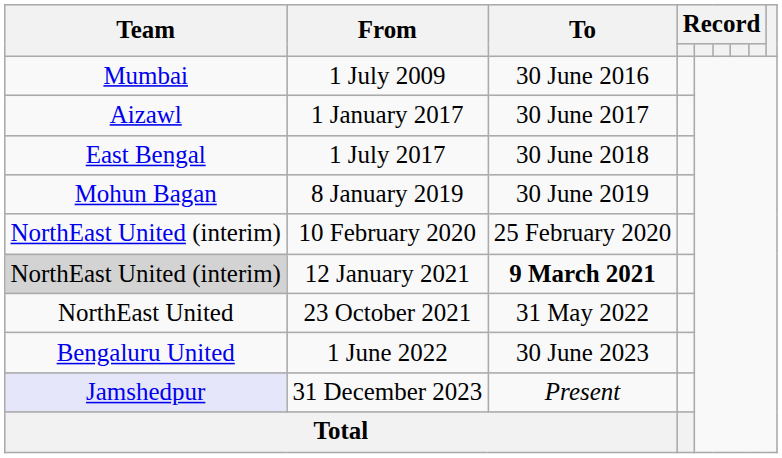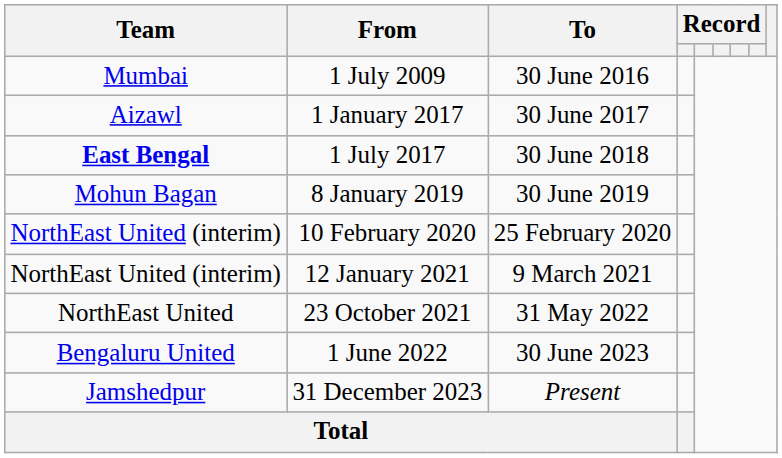(146, 154) normal -> (146, 154) bold
(146, 273) lightgrey background -> (146, 273) no background
(583, 273) bold -> (583, 273) normal
(146, 392) lavender background -> (146, 392) no background
